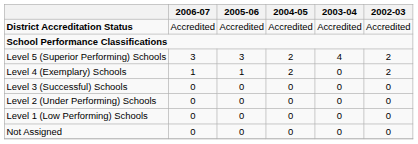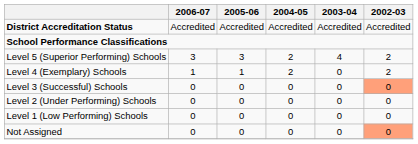(388, 87) no background -> (388, 87) lightsalmon background
(388, 131) no background -> (388, 131) lightsalmon background
